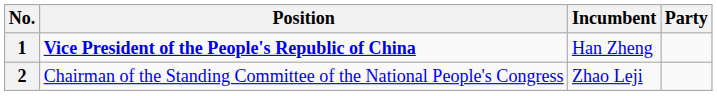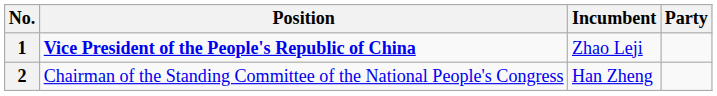(612, 47) Han Zheng -> (607, 47) Zhao Leji
(607, 76) Zhao Leji -> (612, 76) Han Zheng
